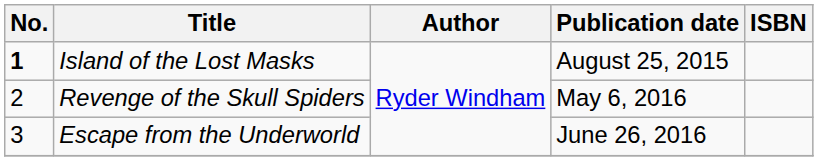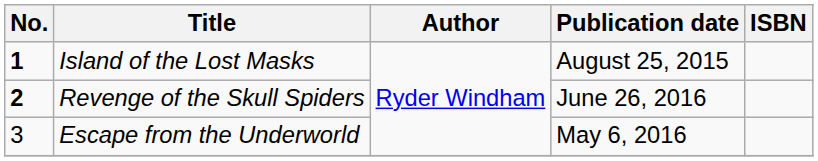(17, 98) normal -> (17, 98) bold
(621, 98) May 6, 2016 -> (631, 98) June 26, 2016
(631, 135) June 26, 2016 -> (621, 135) May 6, 2016
